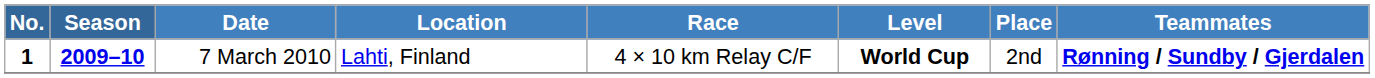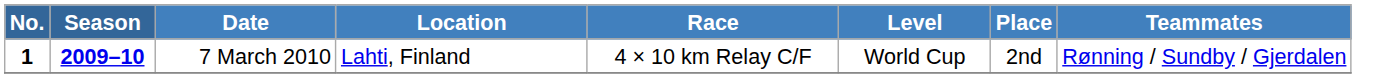(915, 56) bold -> (915, 56) normal
(1213, 56) bold -> (1204, 56) normal
